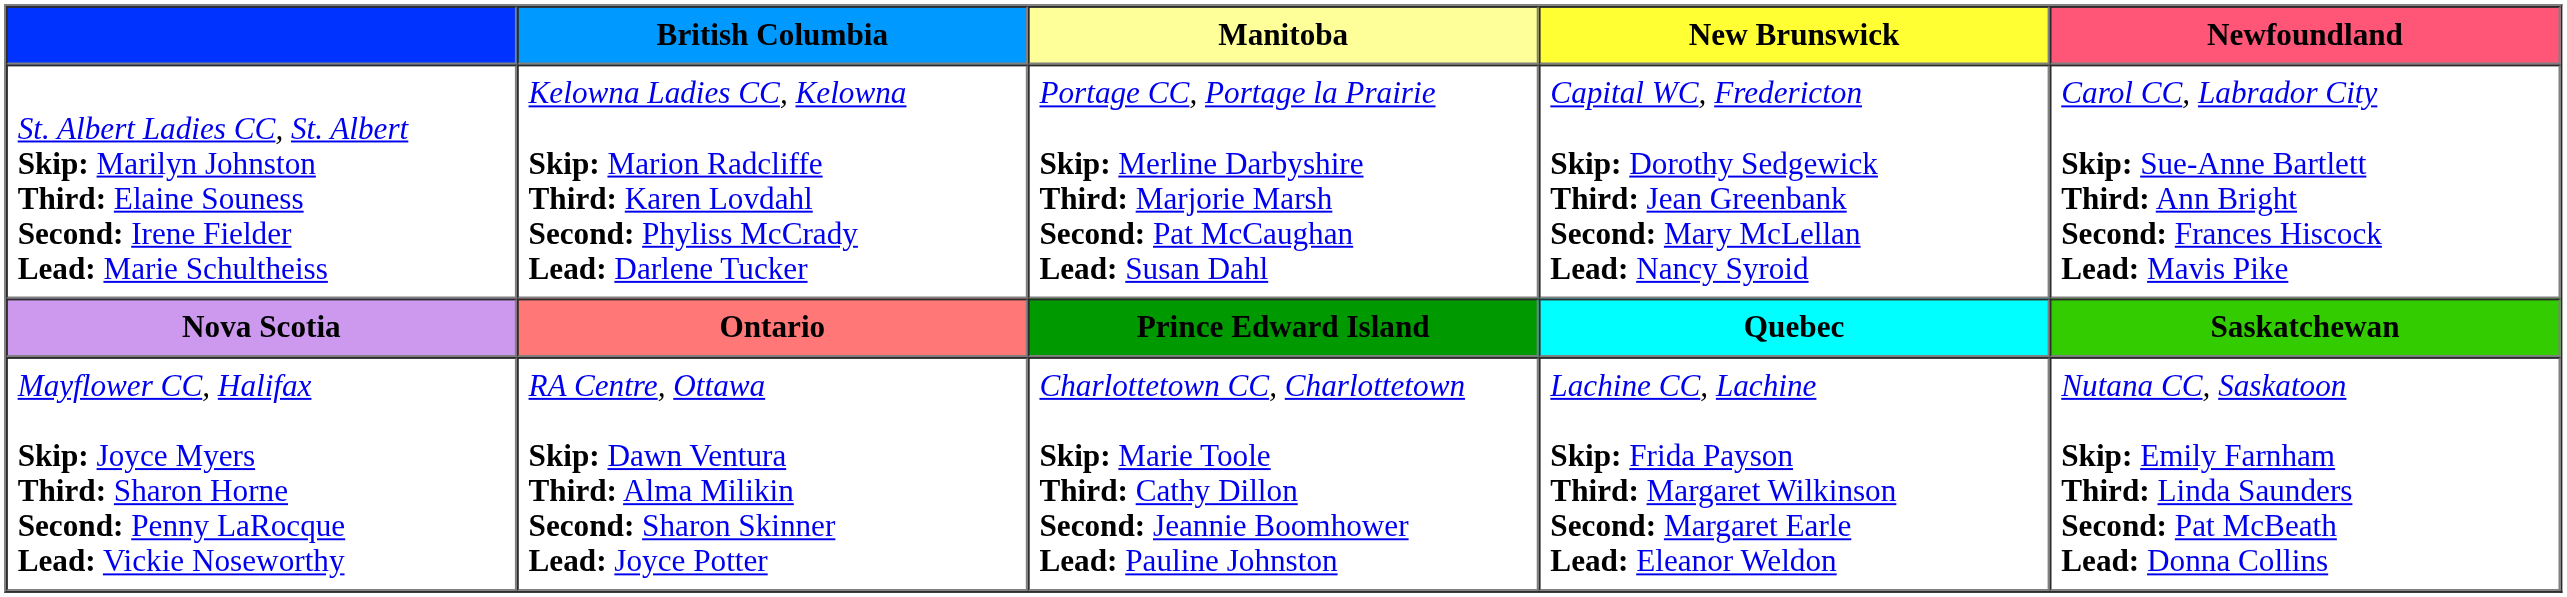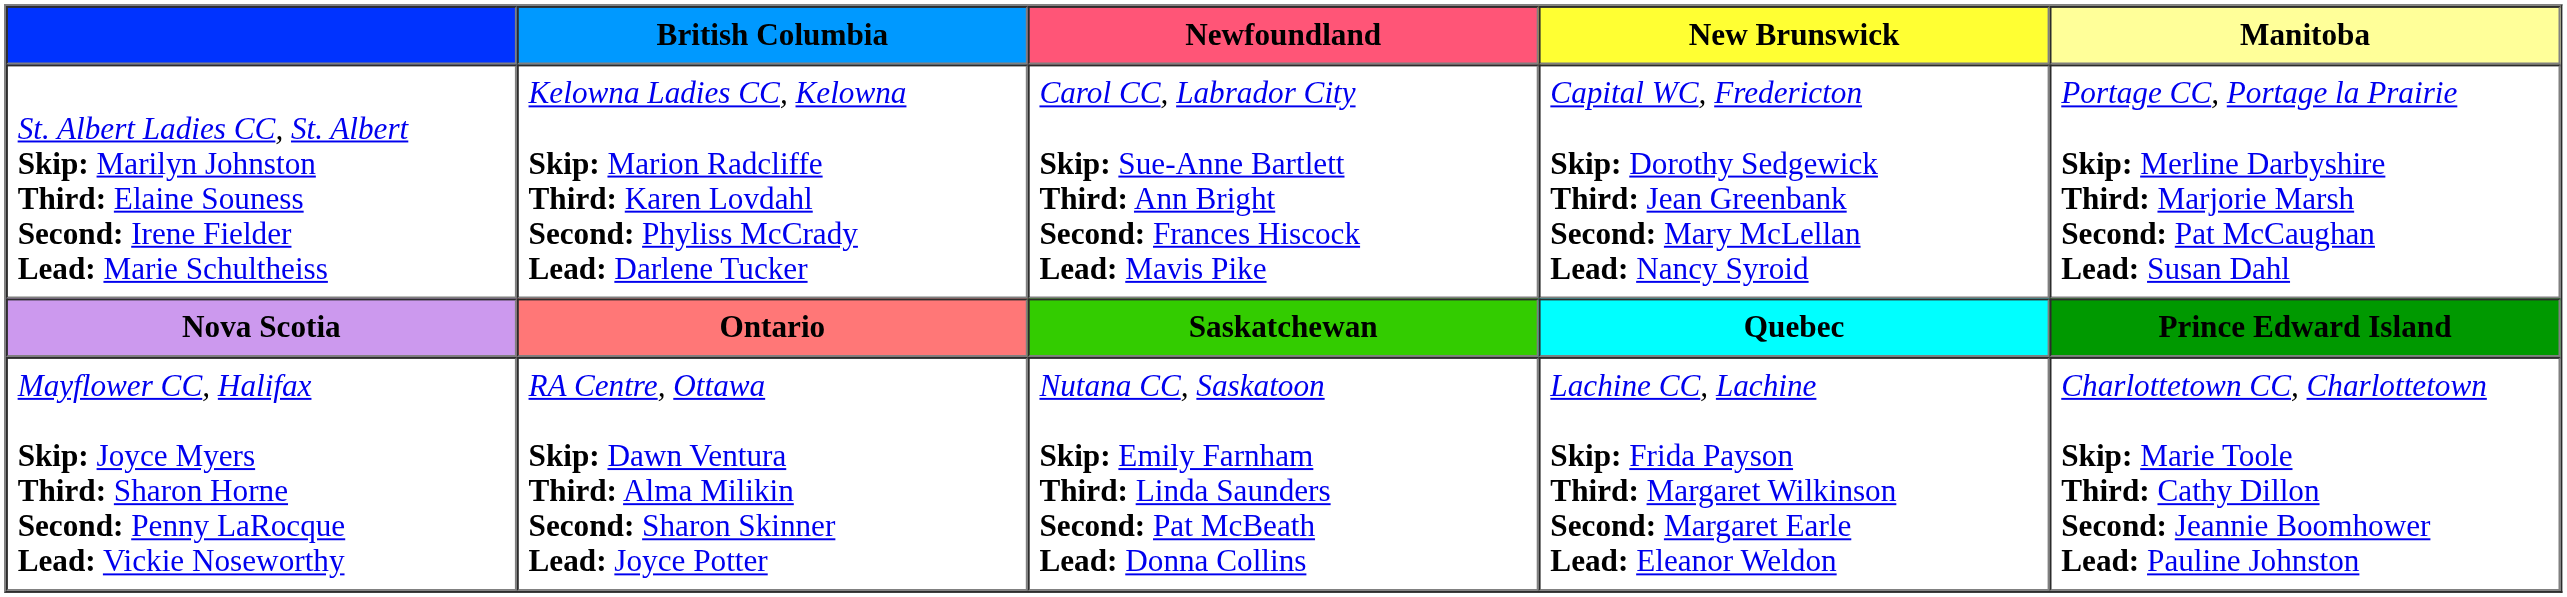columns swapped: (1283, 34) <-> (2305, 34)
